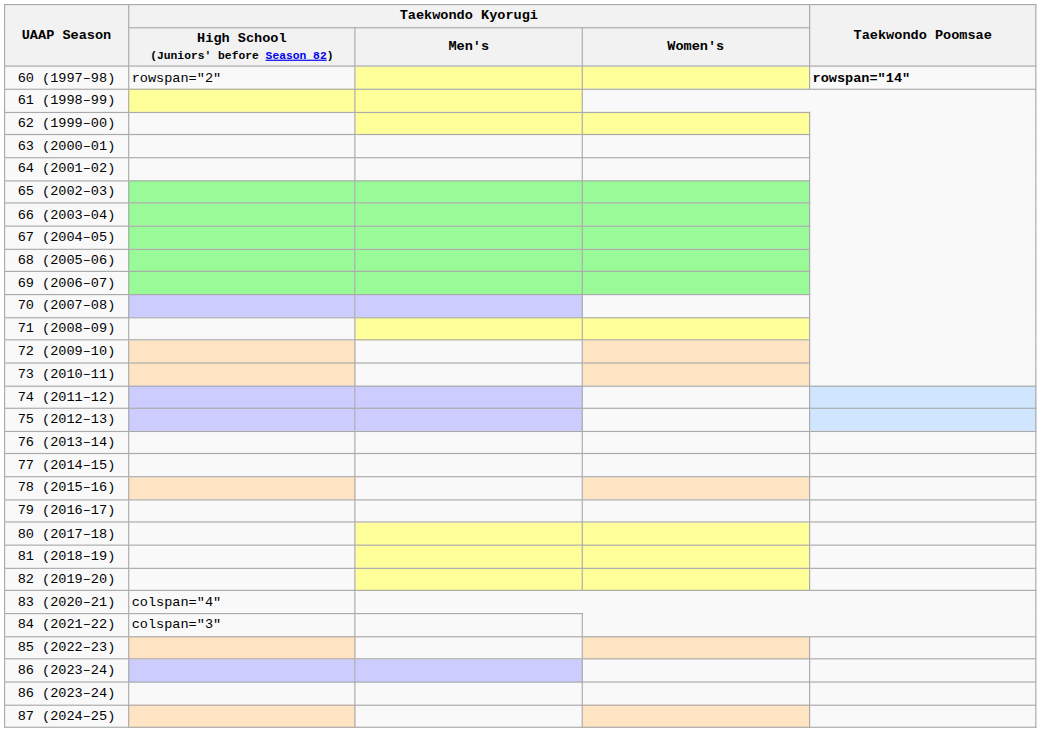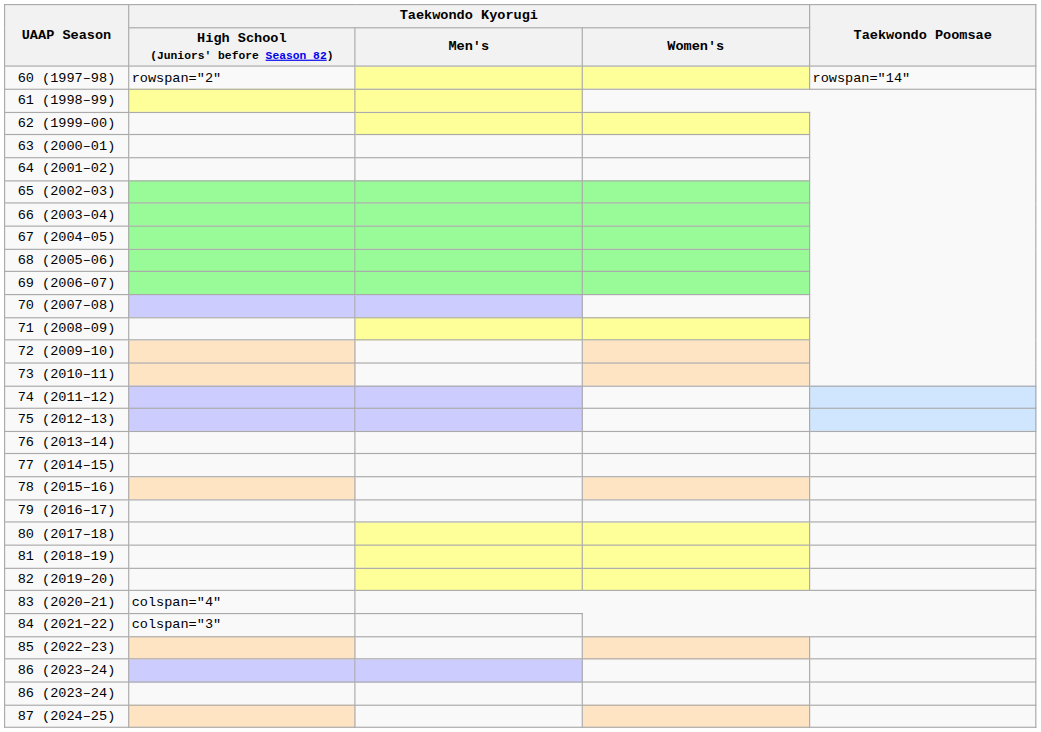(861, 78) bold -> (861, 78) normal
